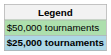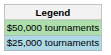(55, 43) bold -> (53, 43) normal
